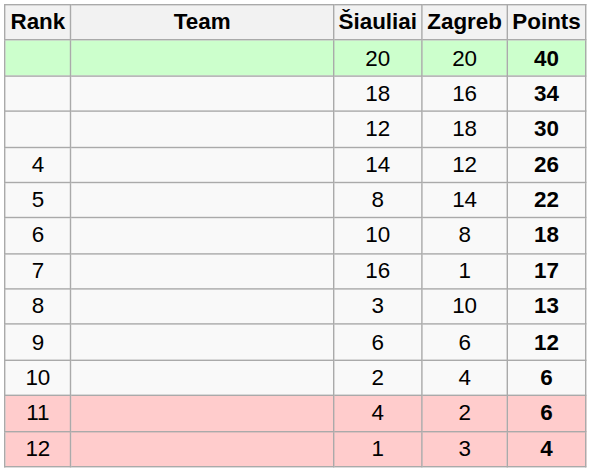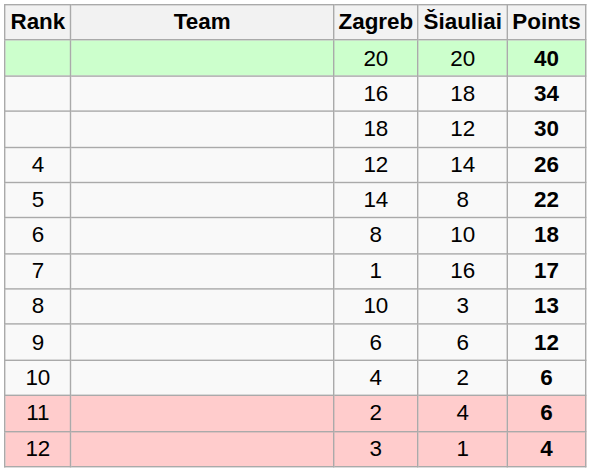columns swapped: (465, 22) <-> (378, 22)
